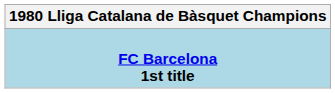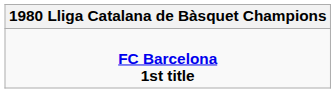(168, 66) lightblue background -> (168, 66) no background
